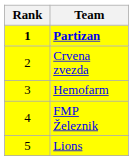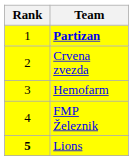(27, 35) bold -> (27, 35) normal
(27, 145) normal -> (27, 145) bold
